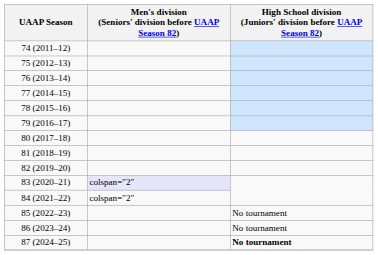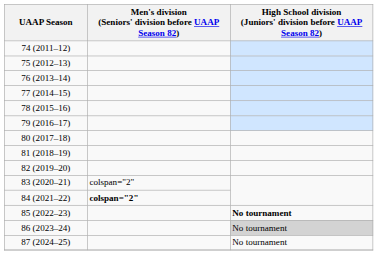(112, 183) lavender background -> (112, 183) no background
(112, 198) normal -> (114, 198) bold
(260, 213) normal -> (262, 213) bold
(260, 228) no background -> (260, 228) lightgrey background
(262, 243) bold -> (260, 243) normal
